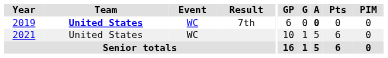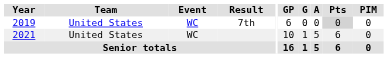(106, 23) bold -> (106, 23) normal
(317, 23) bold -> (317, 23) normal
(338, 23) no background -> (338, 23) lightgrey background
